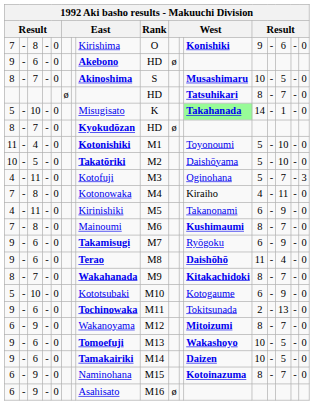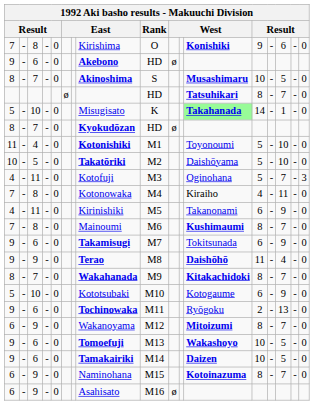(205, 243) Ryōgoku -> (212, 243) Tokitsunada
(35, 260) 6 -> (35, 260) 9
(212, 309) Tokitsunada -> (205, 309) Ryōgoku
